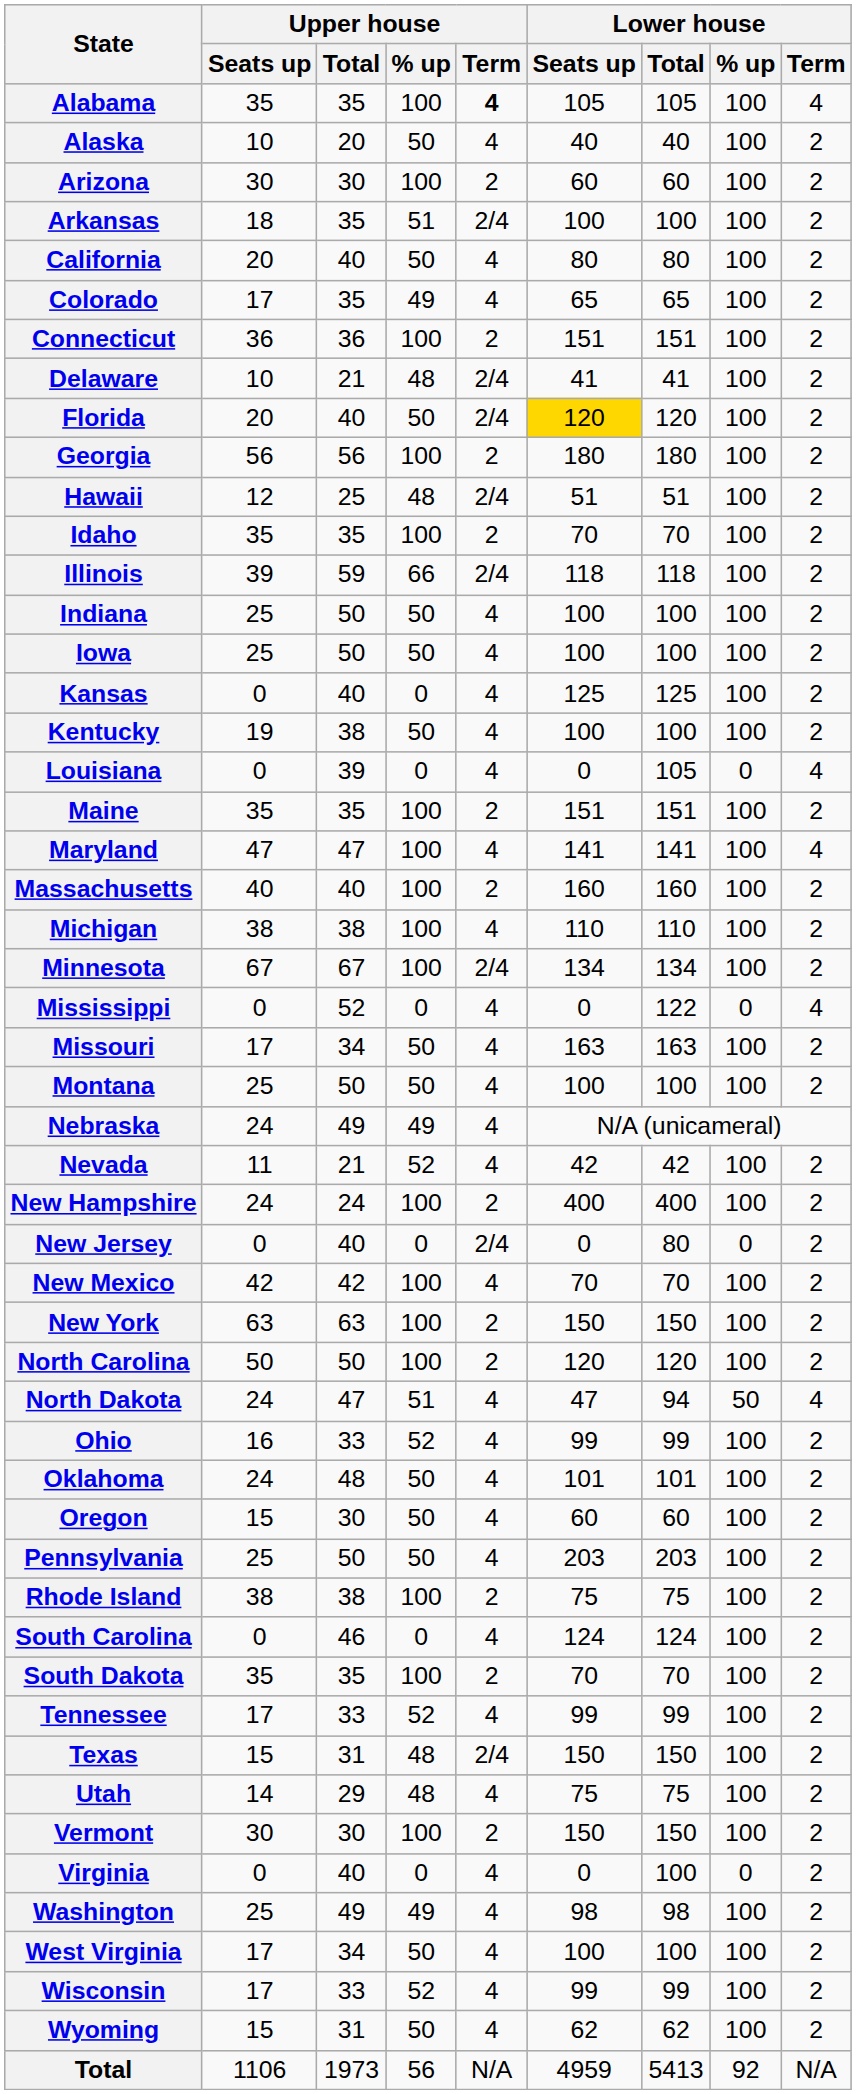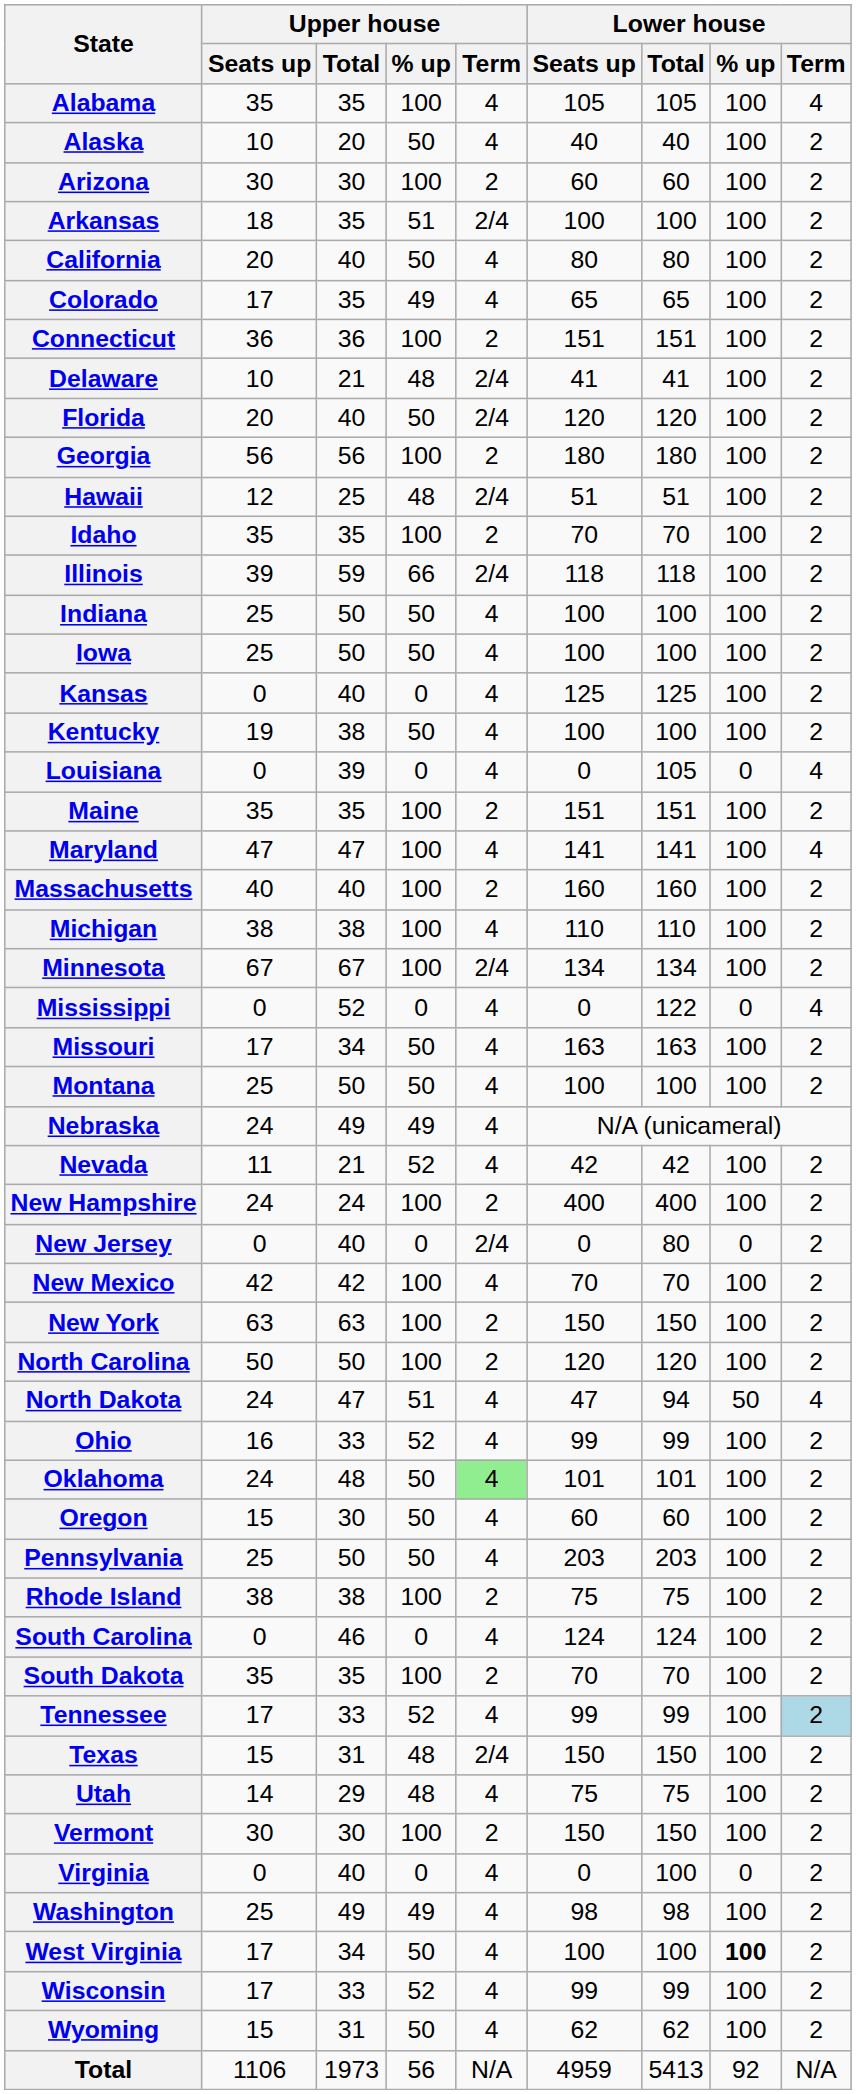(492, 102) bold -> (492, 102) normal
(584, 417) gold background -> (584, 417) no background
(492, 1479) no background -> (492, 1479) lightgreen background
(816, 1715) no background -> (816, 1715) lightblue background
(746, 1951) normal -> (746, 1951) bold
